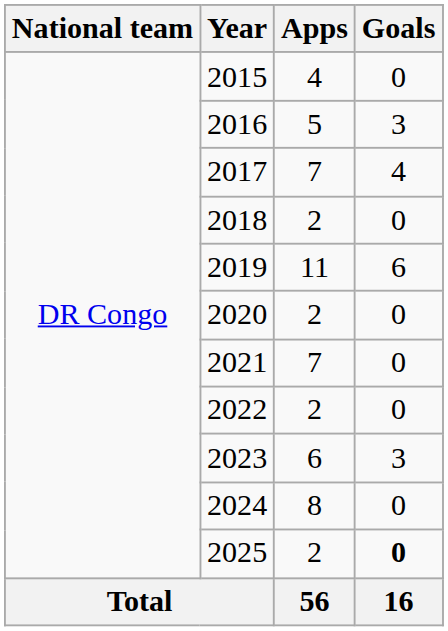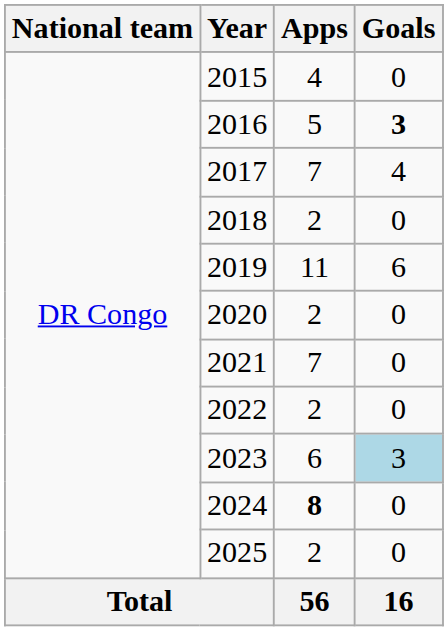(399, 123) normal -> (399, 123) bold
(399, 457) no background -> (399, 457) lightblue background
(314, 505) normal -> (314, 505) bold
(399, 553) bold -> (399, 553) normal
